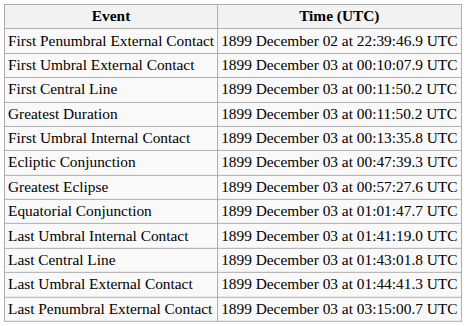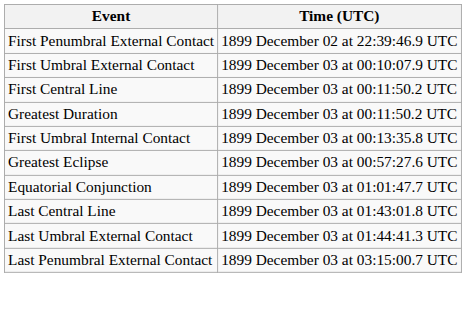- row: (72, 162)
- row: (98, 235)
